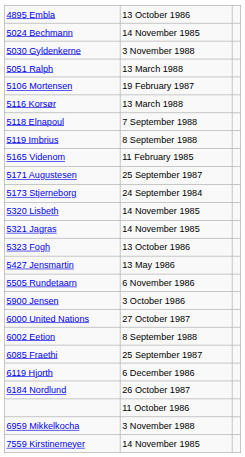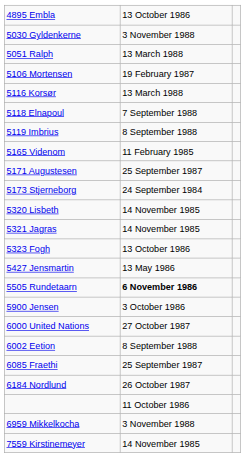- row: (40, 32)
(158, 283) normal -> (160, 287) bold
- row: (30, 372)
